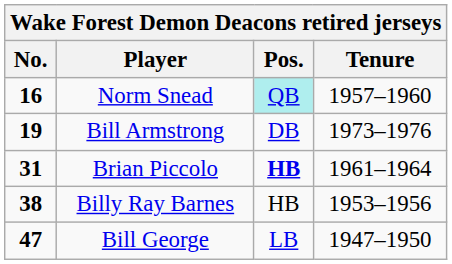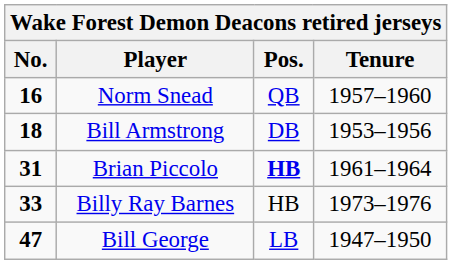(284, 95) paleturquoise background -> (284, 95) no background
(31, 131) 19 -> (31, 131) 18
(380, 131) 1973–1976 -> (380, 131) 1953–1956
(31, 204) 38 -> (31, 204) 33
(380, 204) 1953–1956 -> (380, 204) 1973–1976
